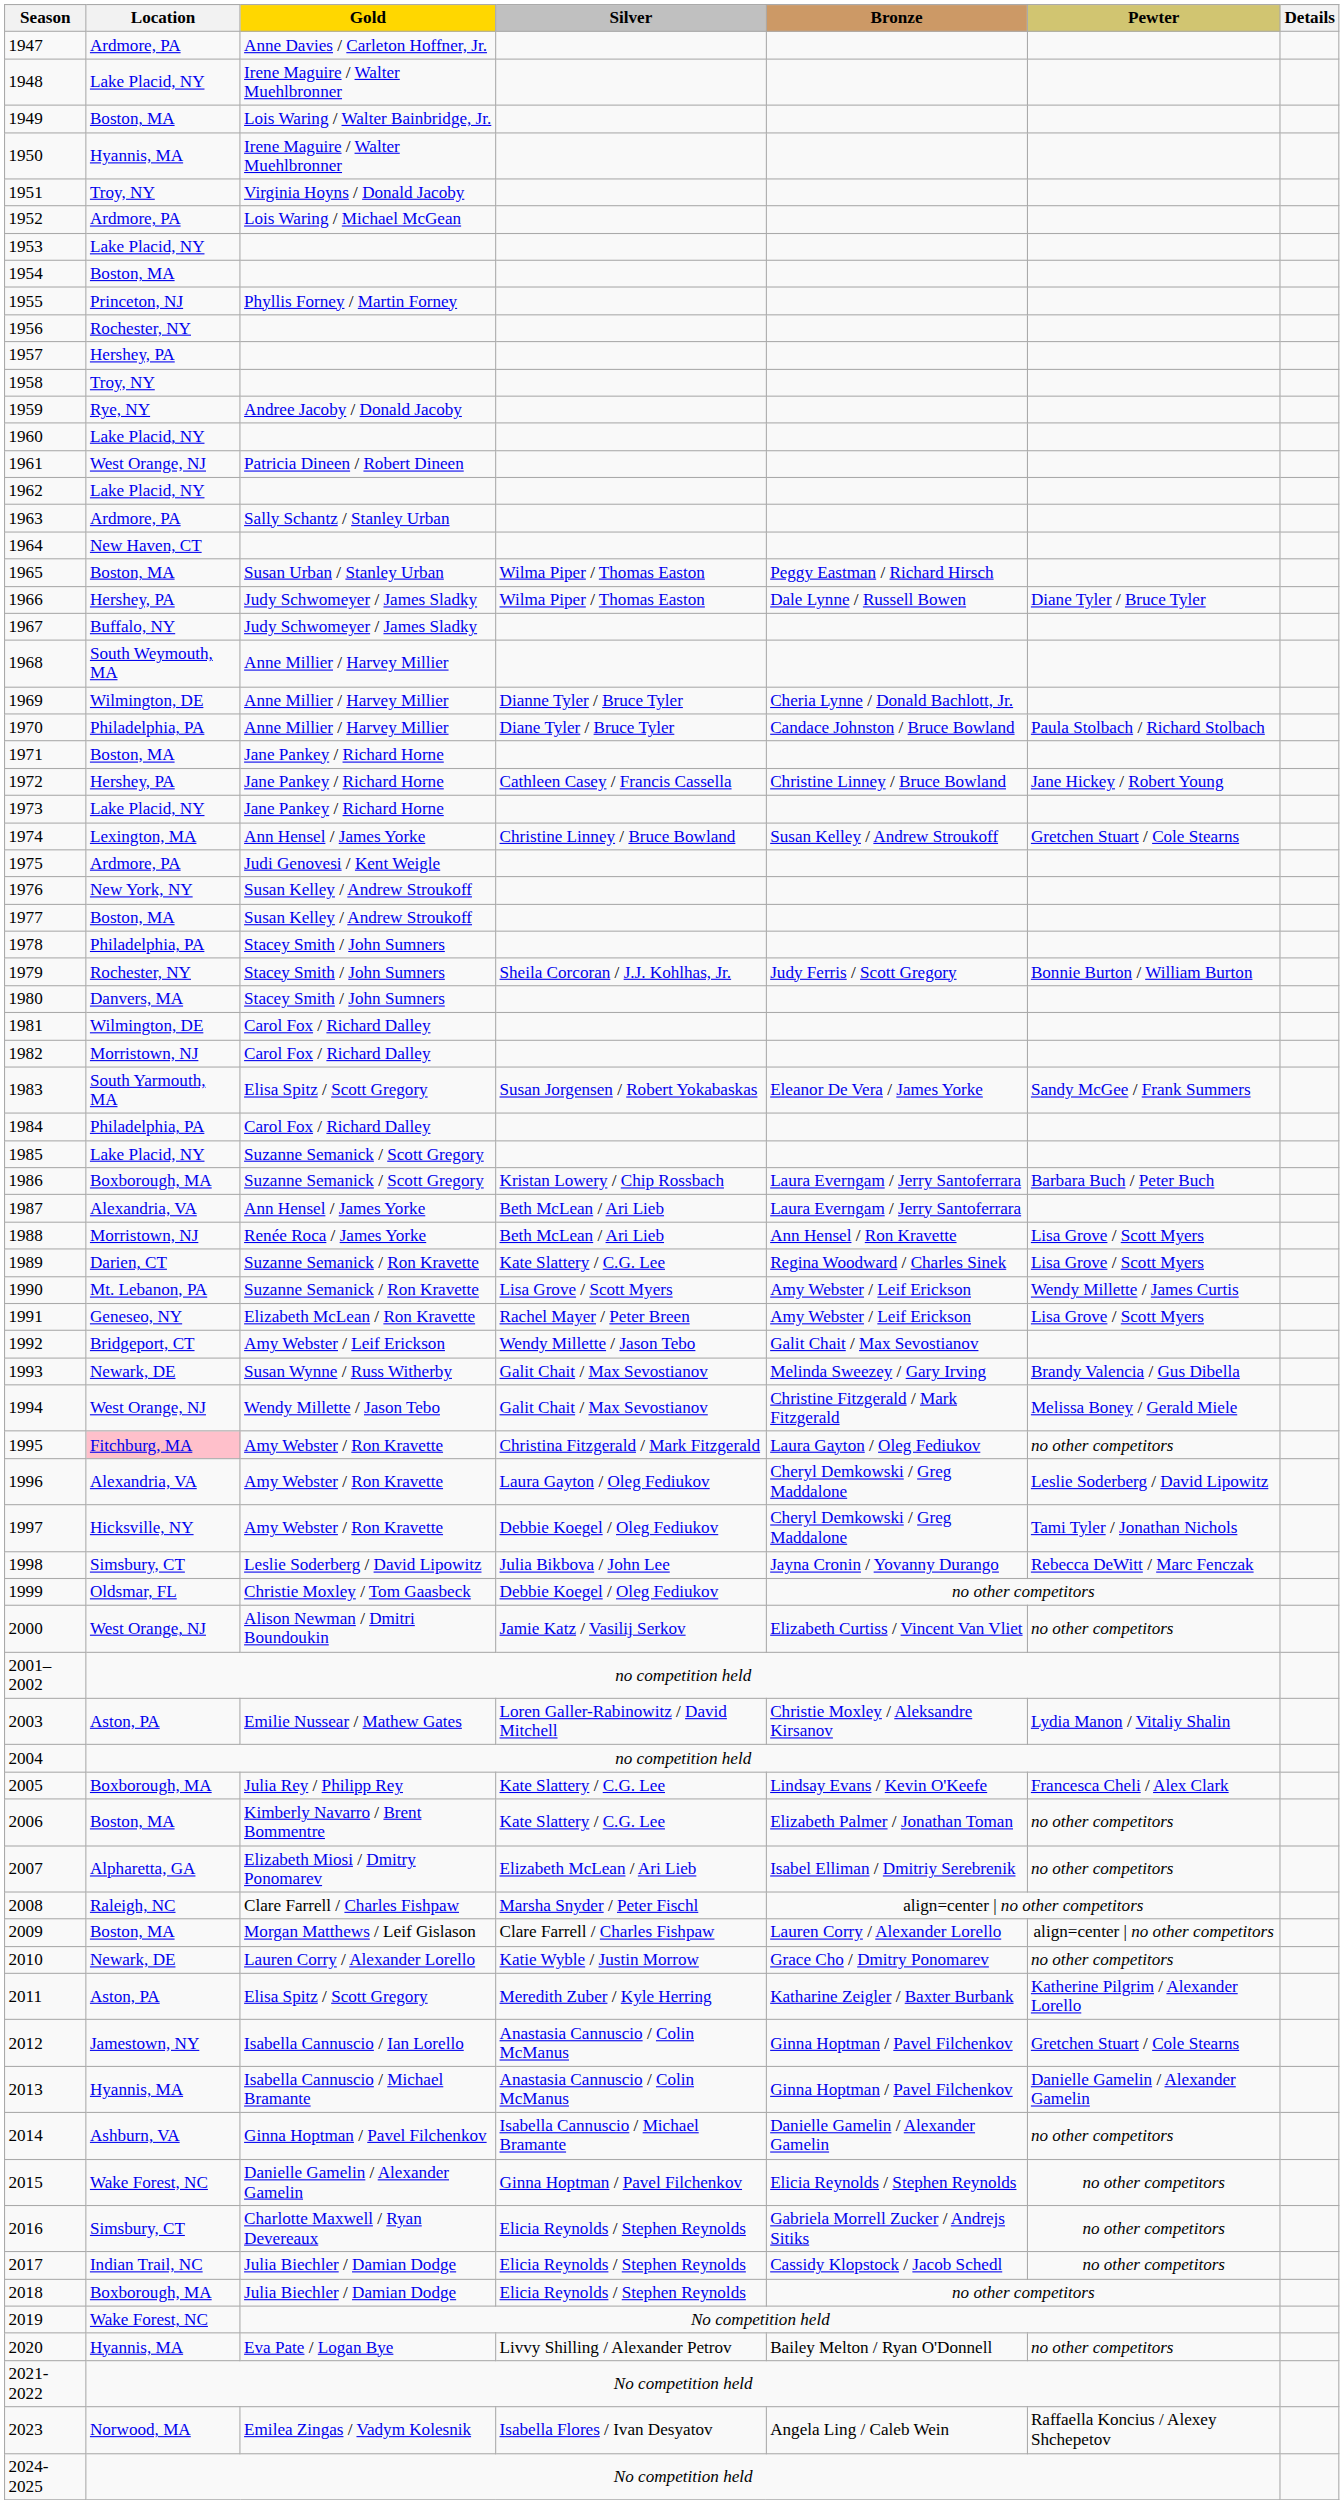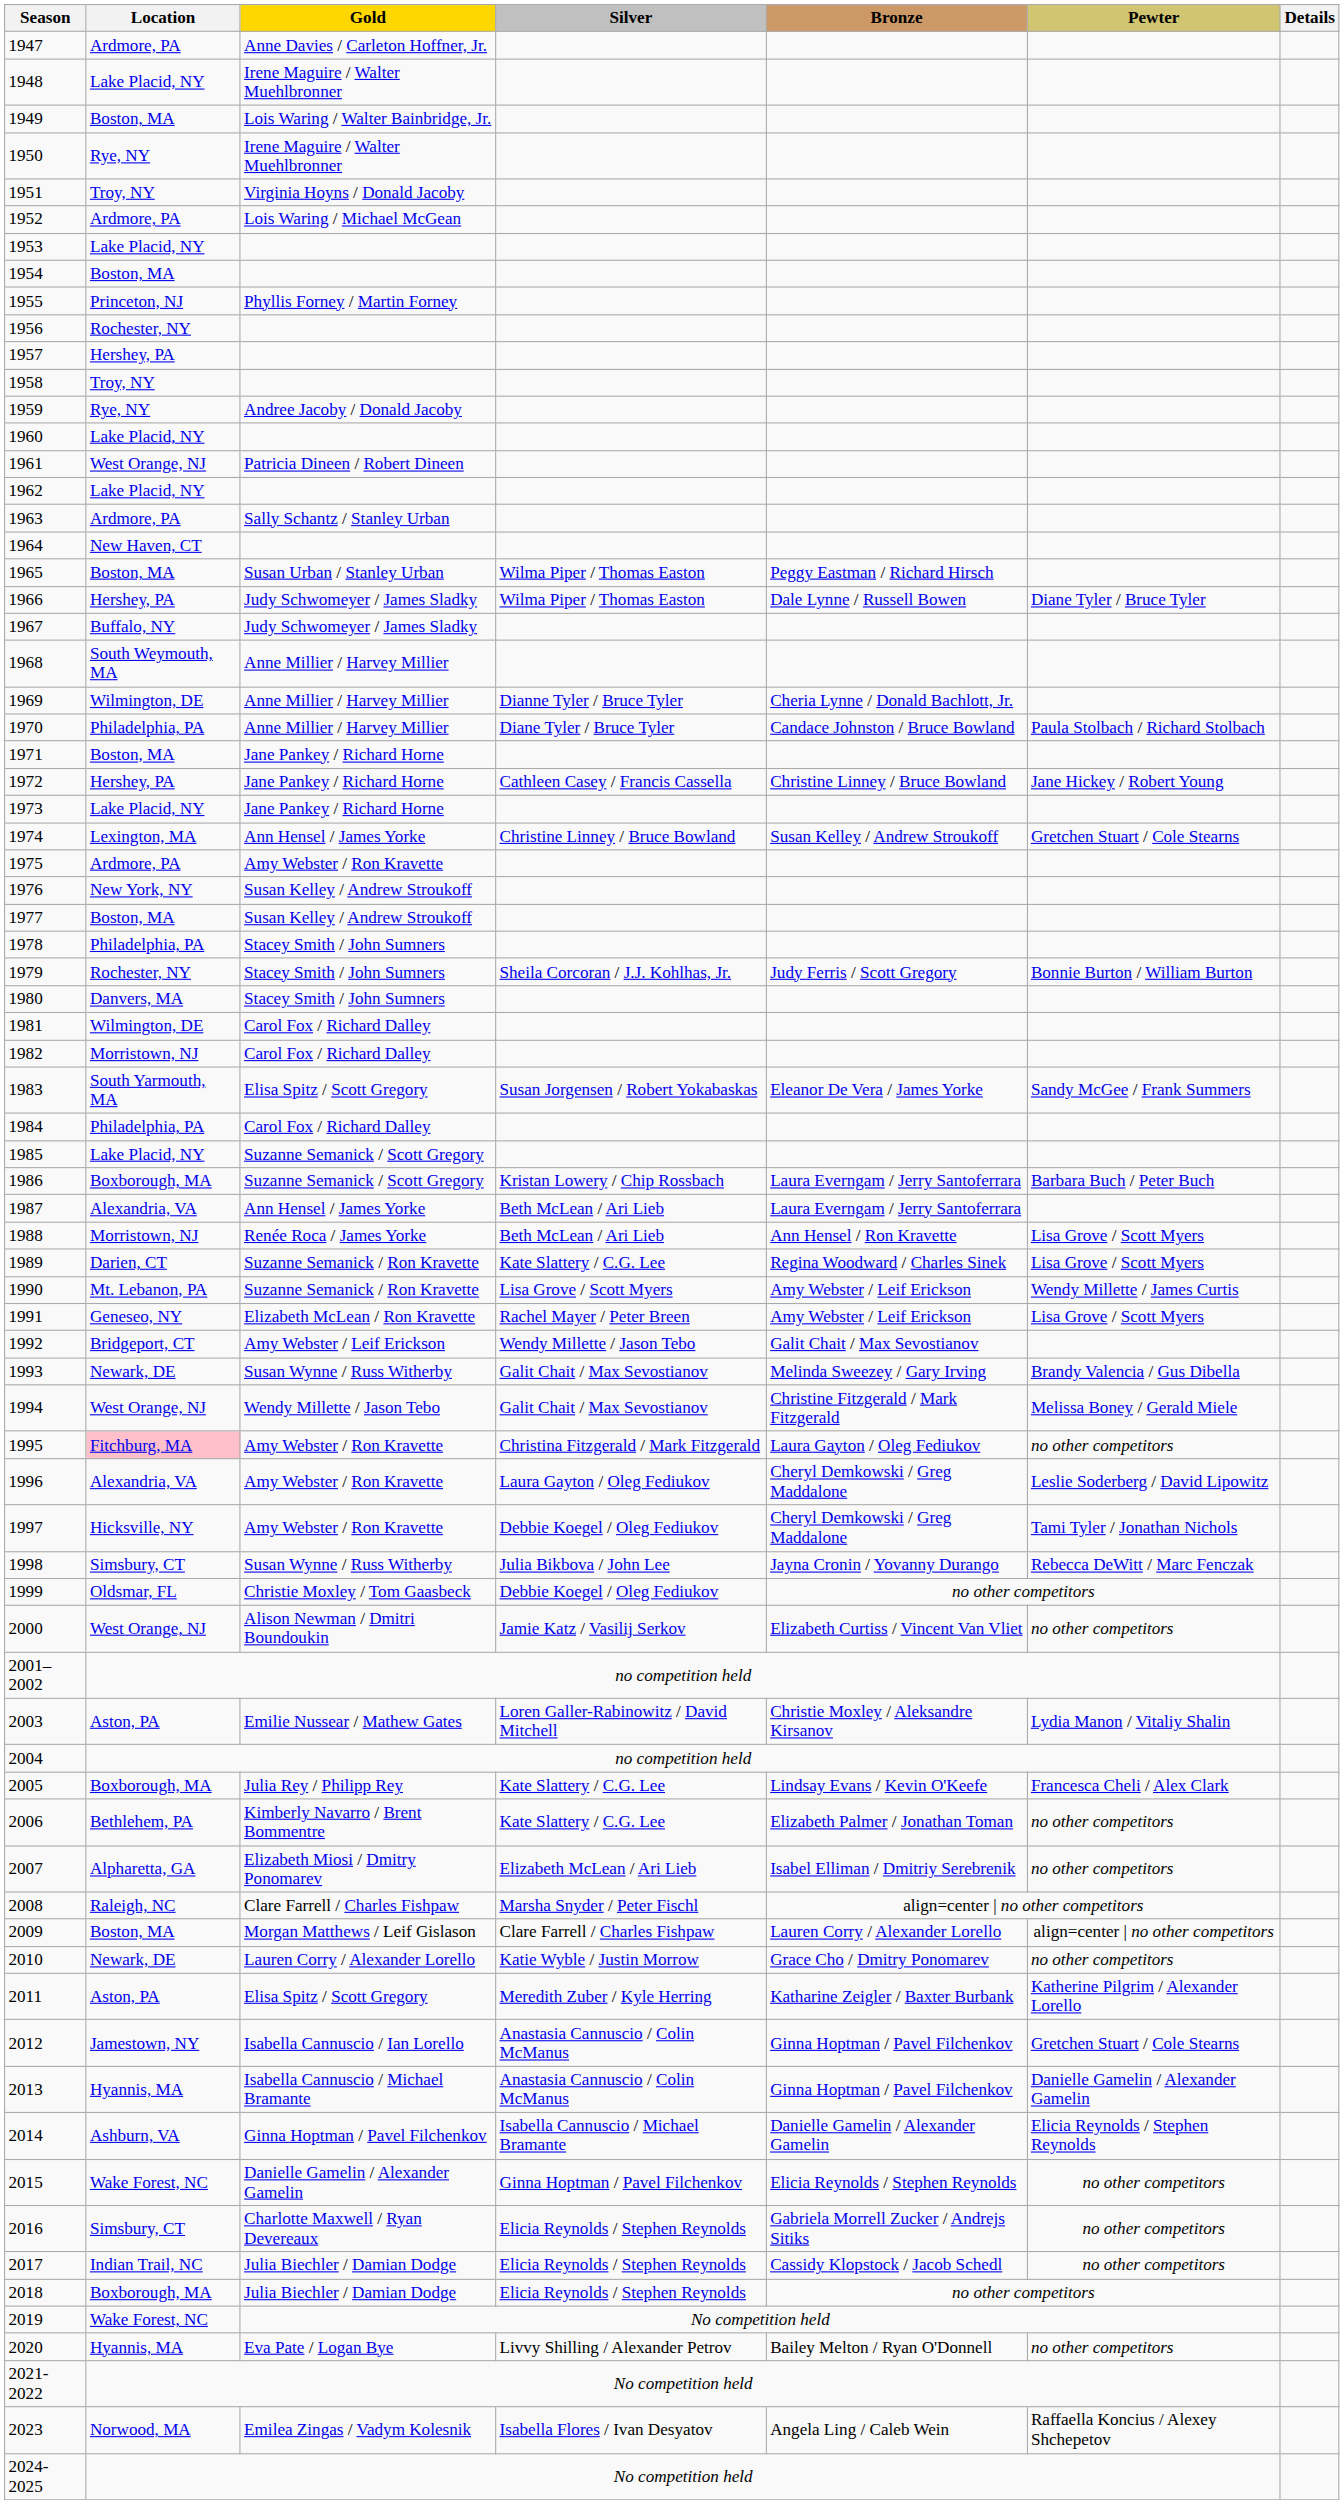(137, 155) Hyannis, MA -> (120, 155) Rye, NY
(342, 863) Judi Genovesi / Kent Weigle -> (344, 863) Amy Webster / Ron Kravette
(363, 1564) Leslie Soderberg / David Lipowitz -> (348, 1564) Susan Wynne / Russ Witherby
(132, 1822) Boston, MA -> (141, 1822) Bethlehem, PA
(1102, 2135) no other competitors -> (1120, 2135) Elicia Reynolds / Stephen Reynolds
